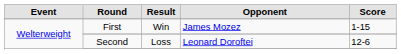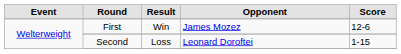(361, 26) 1-15 -> (361, 26) 12-6
(361, 41) 12-6 -> (361, 41) 1-15
